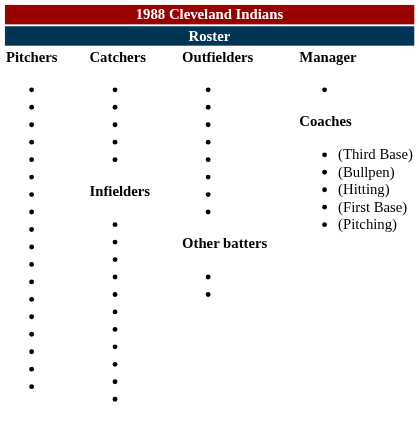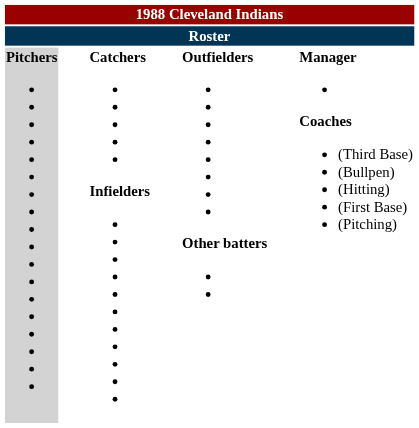(32, 222) no background -> (32, 222) lightgrey background
